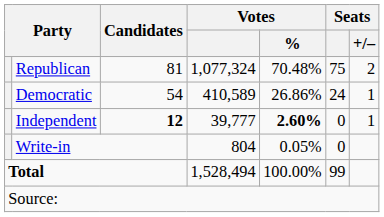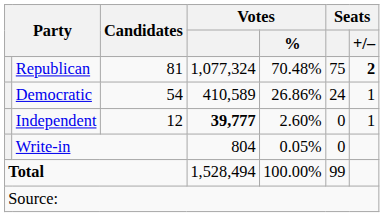(371, 69) normal -> (371, 69) bold
(175, 120) bold -> (175, 120) normal
(233, 120) normal -> (233, 120) bold
(299, 120) bold -> (301, 120) normal
